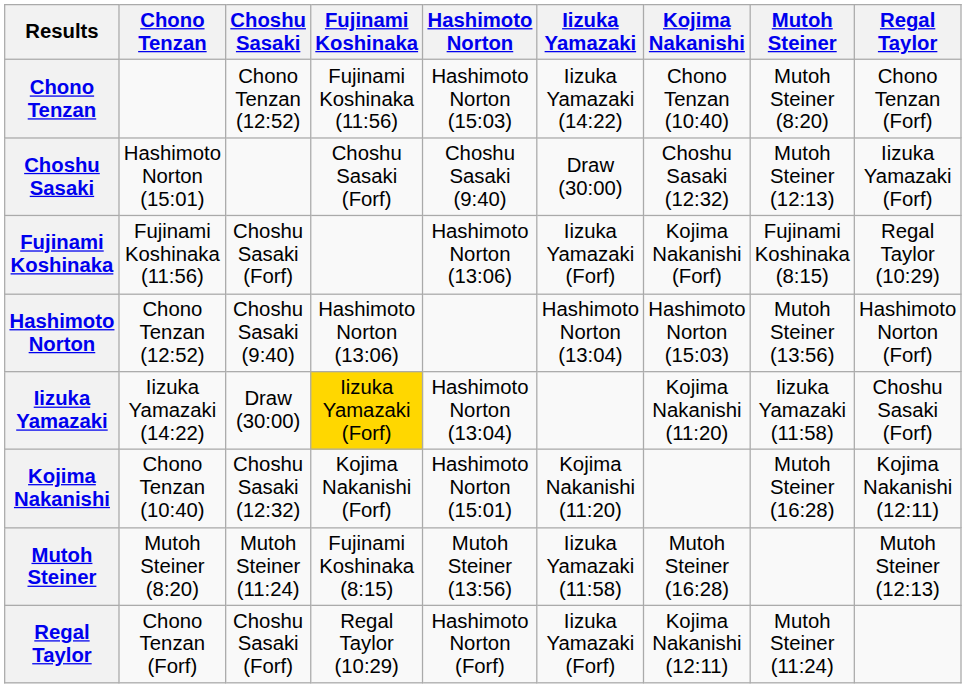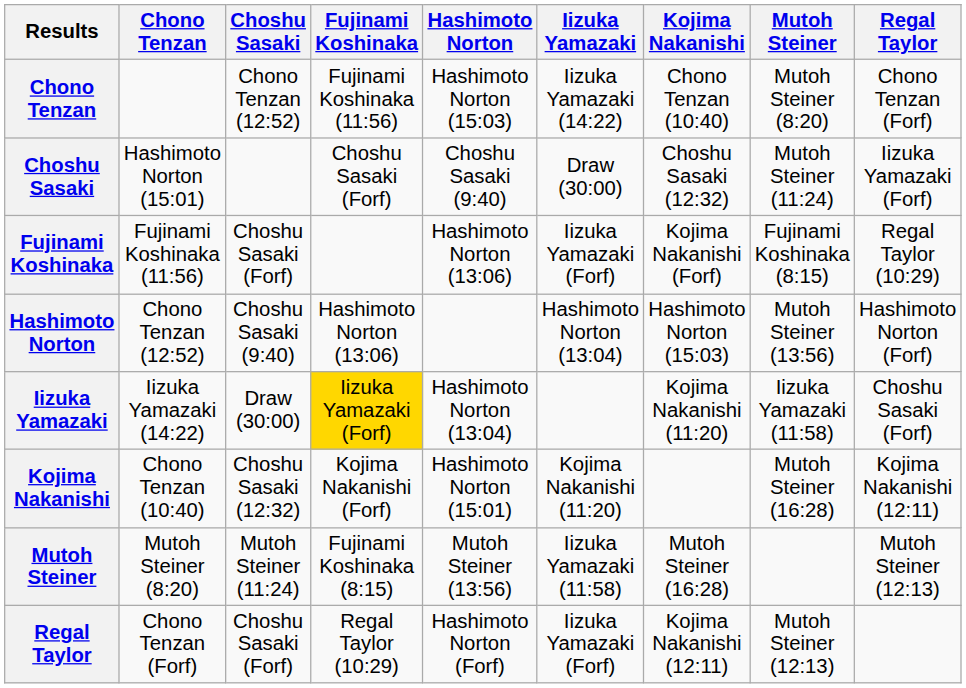(802, 176) Mutoh Steiner (12:13) -> (802, 176) Mutoh Steiner (11:24)
(802, 644) Mutoh Steiner (11:24) -> (802, 644) Mutoh Steiner (12:13)
